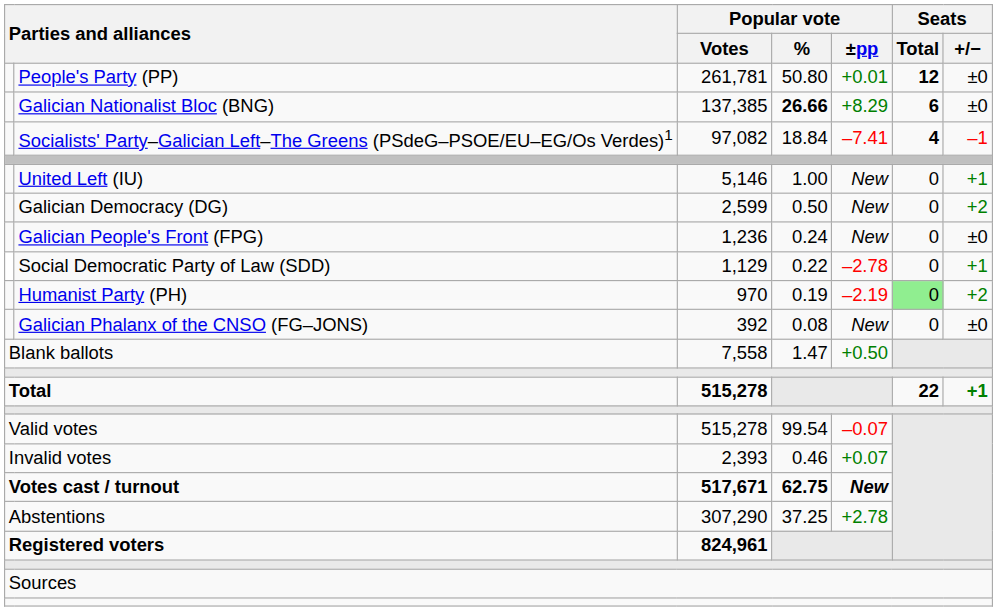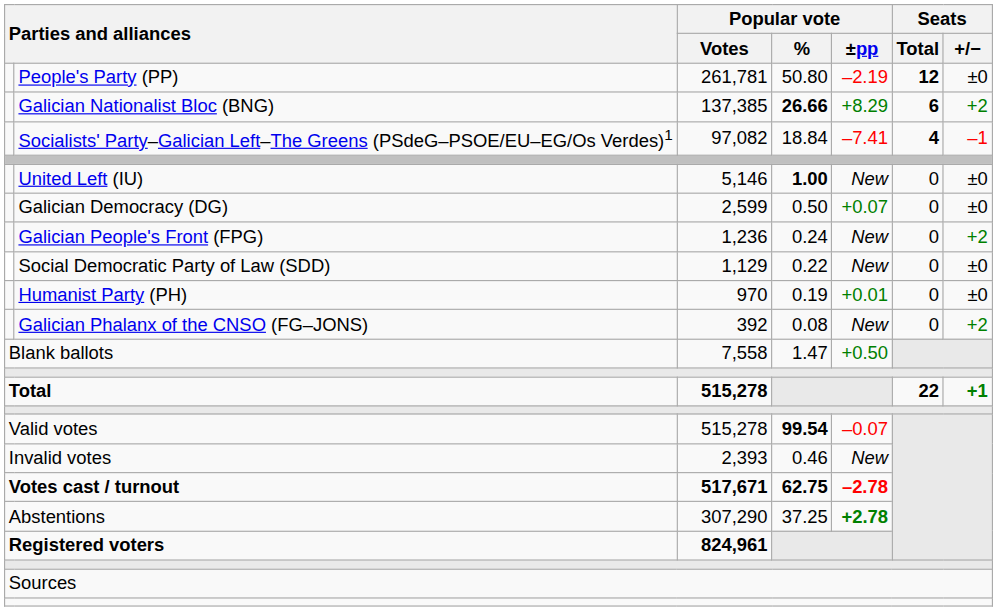(865, 77) +0.01 -> (865, 77) –2.19
(978, 106) ±0 -> (977, 106) +2
(810, 178) normal -> (810, 178) bold
(977, 178) +1 -> (978, 178) ±0
(870, 207) New -> (865, 207) +0.07
(977, 207) +2 -> (978, 207) ±0
(978, 236) ±0 -> (977, 236) +2
(865, 265) –2.78 -> (870, 265) New
(977, 265) +1 -> (978, 265) ±0
(865, 295) –2.19 -> (865, 295) +0.01
(934, 295) lightgreen background -> (934, 295) no background
(977, 295) +2 -> (978, 295) ±0
(978, 324) ±0 -> (977, 324) +2
(805, 428) normal -> (805, 428) bold
(865, 458) +0.07 -> (870, 458) New
(869, 487) New -> (865, 487) –2.78
(865, 516) normal -> (865, 516) bold
